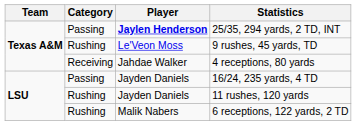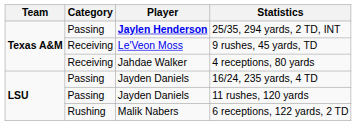(86, 46) Rushing -> (90, 46) Receiving
(86, 95) Rushing -> (86, 95) Passing
